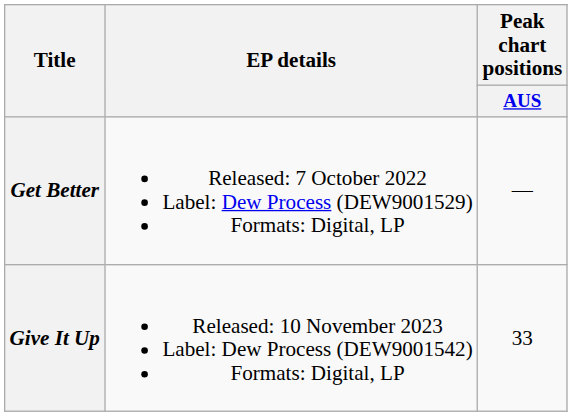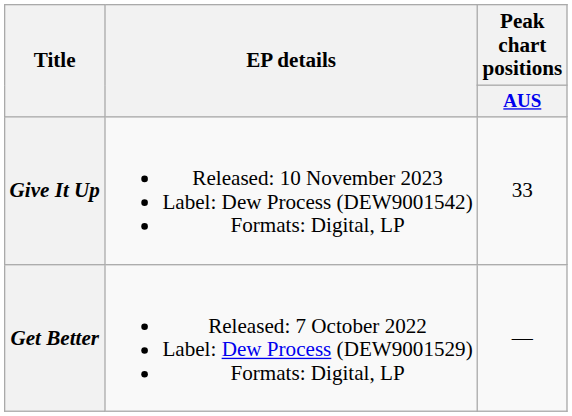rows swapped: (55, 190) <-> (55, 337)
